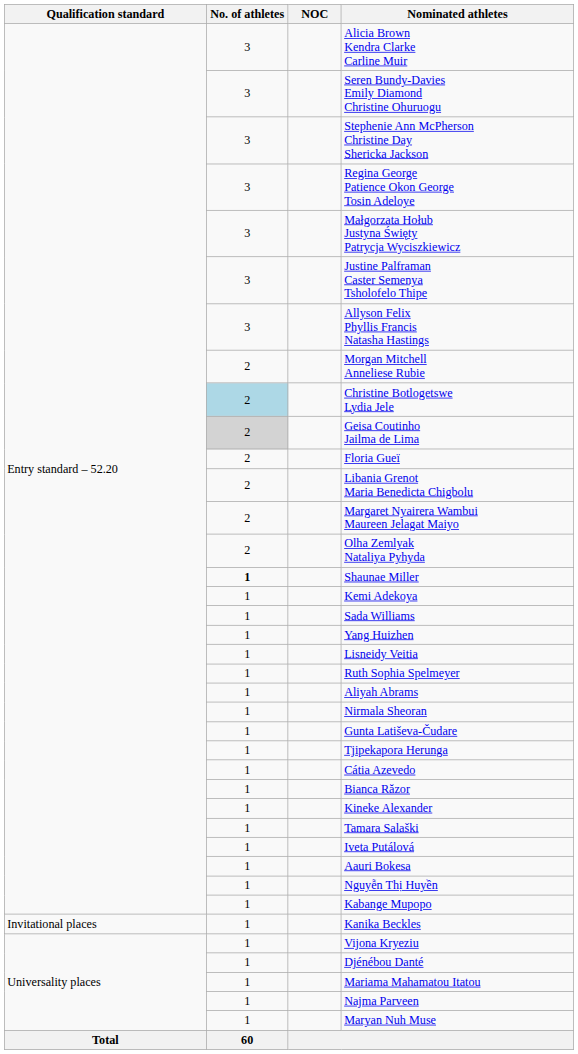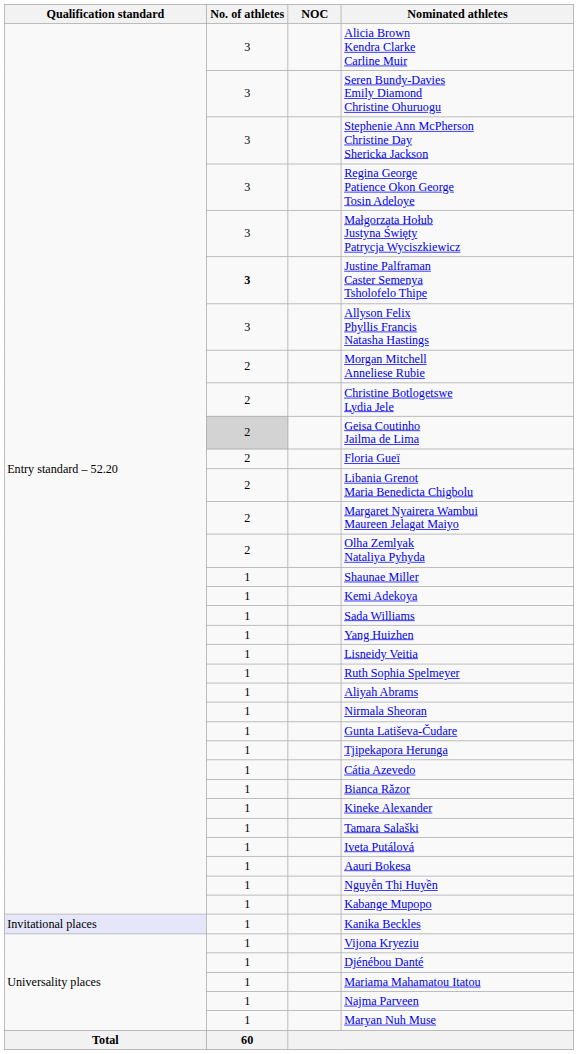(247, 280) normal -> (247, 280) bold
(247, 399) lightblue background -> (247, 399) no background
(247, 577) bold -> (247, 577) normal
(52, 924) no background -> (52, 924) lavender background
